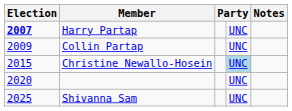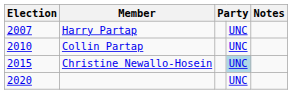(19, 30) bold -> (19, 30) normal
(19, 47) 2009 -> (19, 47) 2010
- row: (99, 98)
